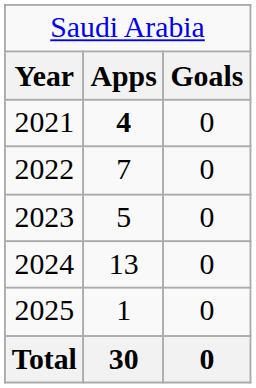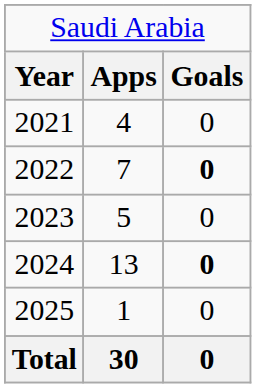(124, 122) bold -> (124, 122) normal
(207, 169) normal -> (207, 169) bold
(207, 264) normal -> (207, 264) bold
